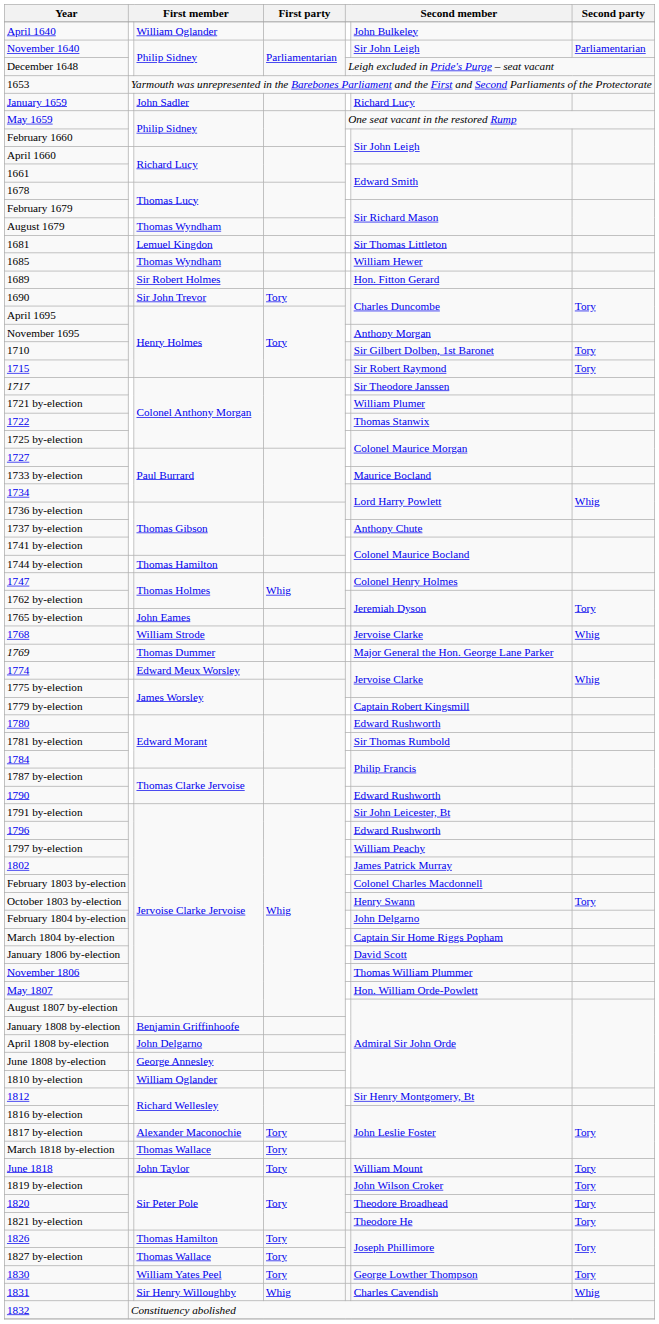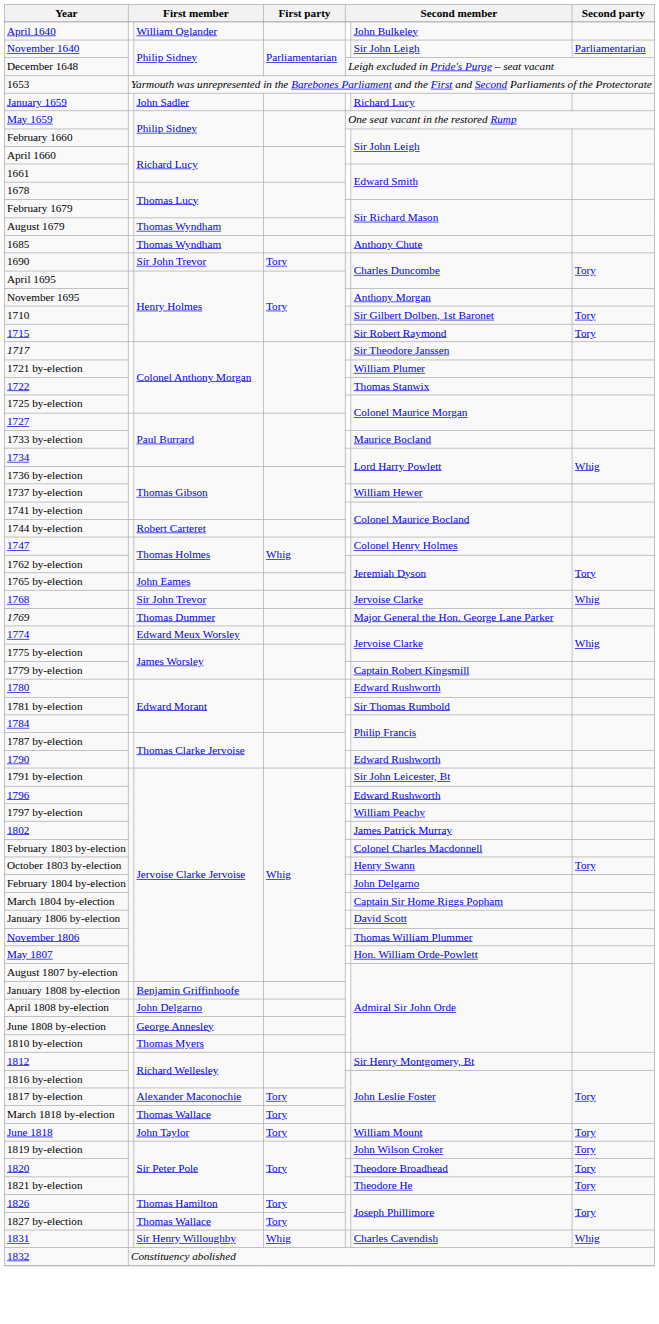- row: (18, 244)
(388, 262) William Hewer -> (388, 244) Anthony Chute
- row: (18, 279)
(388, 528) Anthony Chute -> (388, 492) William Hewer
(177, 564) Thomas Hamilton -> (171, 528) Robert Carteret
(171, 635) William Strode -> (171, 599) Sir John Trevor
(177, 1079) William Oglander -> (170, 1043) Thomas Myers
- row: (18, 1274)
